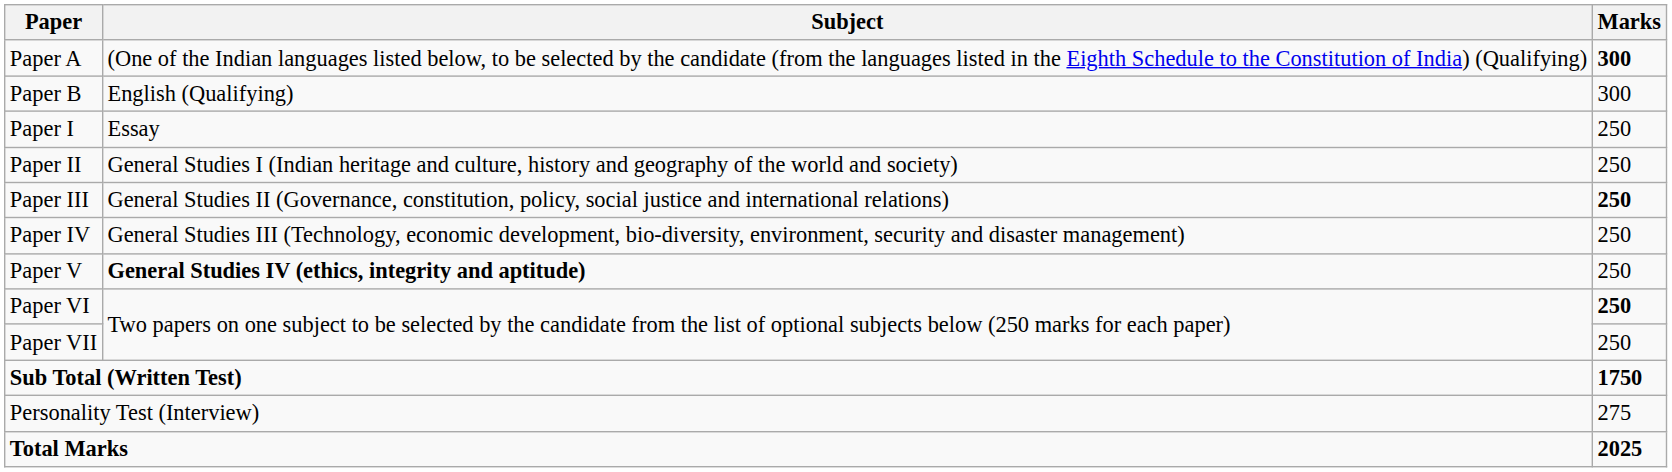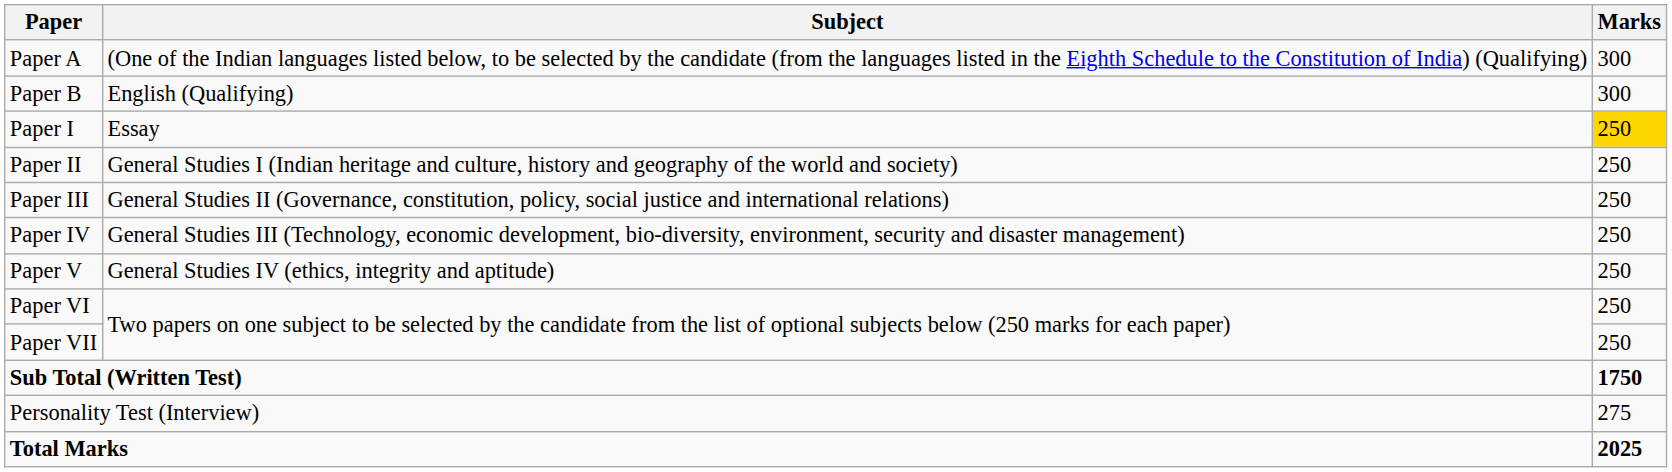(1614, 57) bold -> (1614, 57) normal
(1614, 128) no background -> (1614, 128) gold background
(1614, 199) bold -> (1614, 199) normal
(347, 270) bold -> (331, 270) normal
(1614, 306) bold -> (1614, 306) normal
